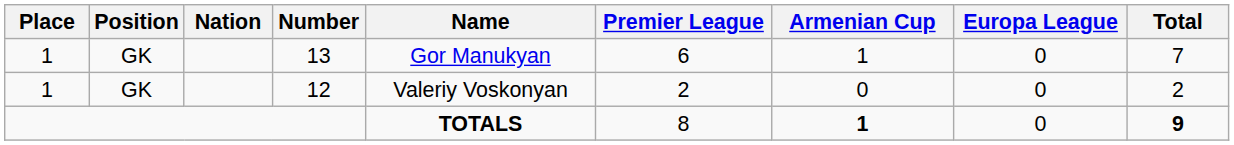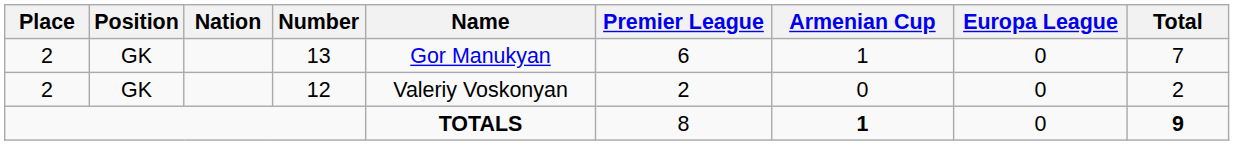(47, 56) 1 -> (47, 56) 2
(47, 90) 1 -> (47, 90) 2
